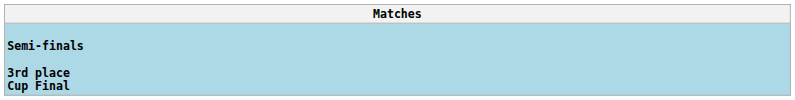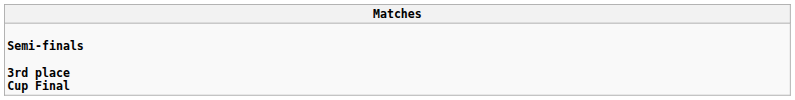(46, 66) lightblue background -> (46, 66) no background
